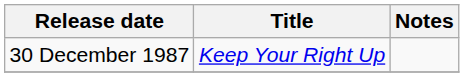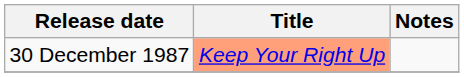(292, 54) no background -> (292, 54) lightsalmon background
